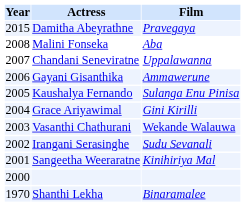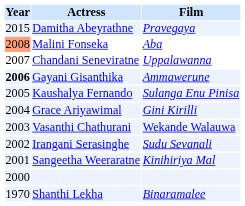(18, 44) no background -> (18, 44) lightsalmon background
(18, 77) normal -> (18, 77) bold
